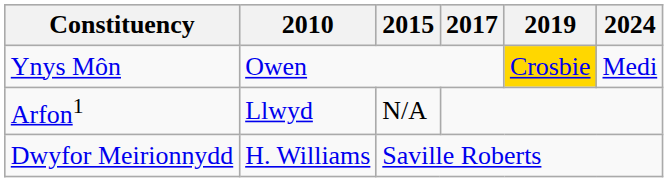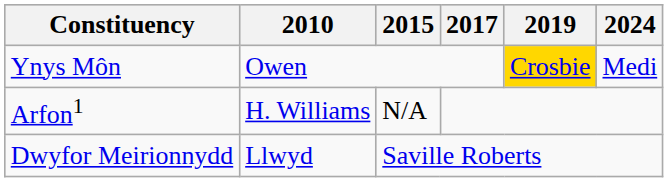(279, 110) Llwyd -> (308, 110) H. Williams
(308, 155) H. Williams -> (279, 155) Llwyd
